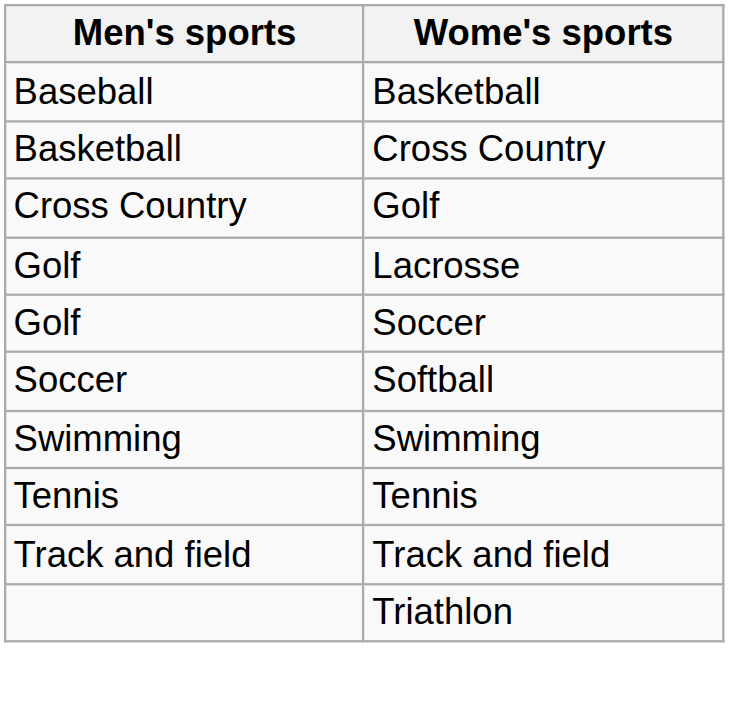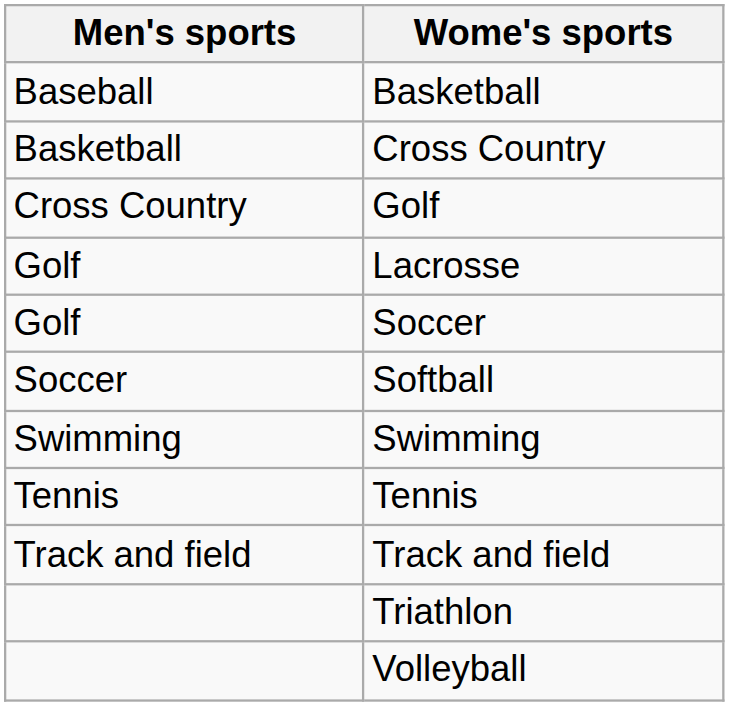+ row: (449, 669)
